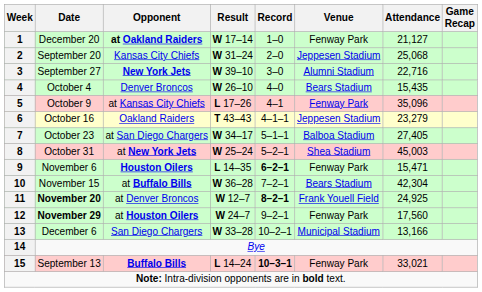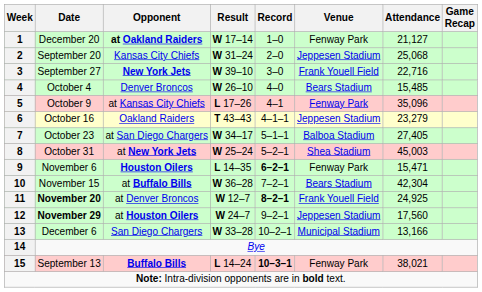(339, 71) Alumni Stadium -> (339, 71) Frank Youell Field
(413, 87) 15,435 -> (413, 87) 15,485
(339, 215) Fenway Park -> (339, 215) Jeppesen Stadium
(413, 263) 33,021 -> (413, 263) 38,021
